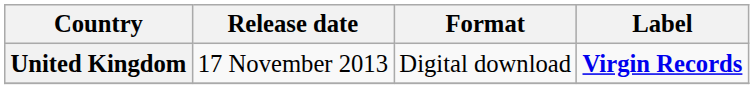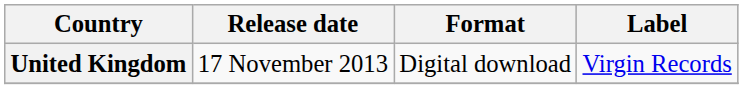(662, 63) bold -> (657, 63) normal
